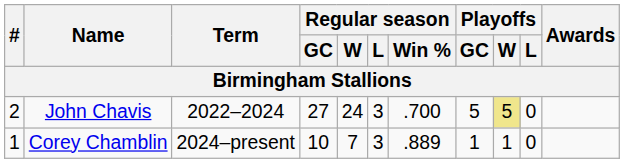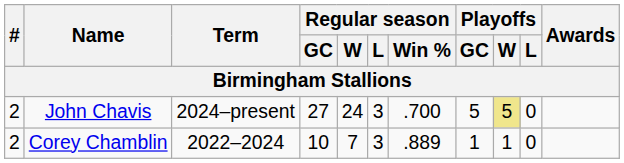(236, 111) 2022–2024 -> (236, 111) 2024–present
(14, 142) 1 -> (14, 142) 2
(236, 142) 2024–present -> (236, 142) 2022–2024
